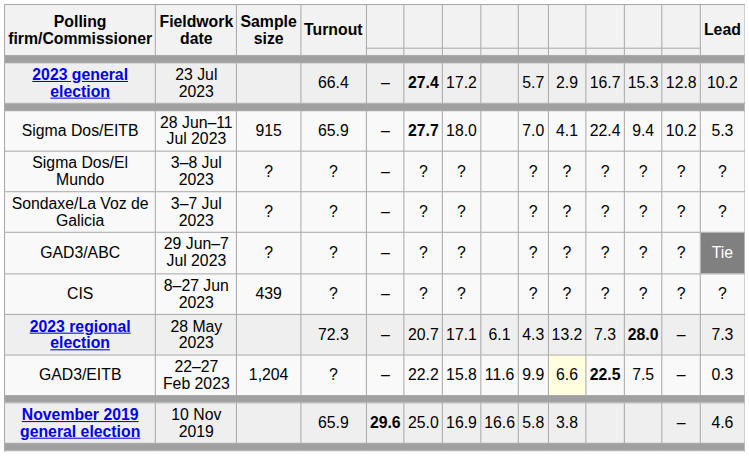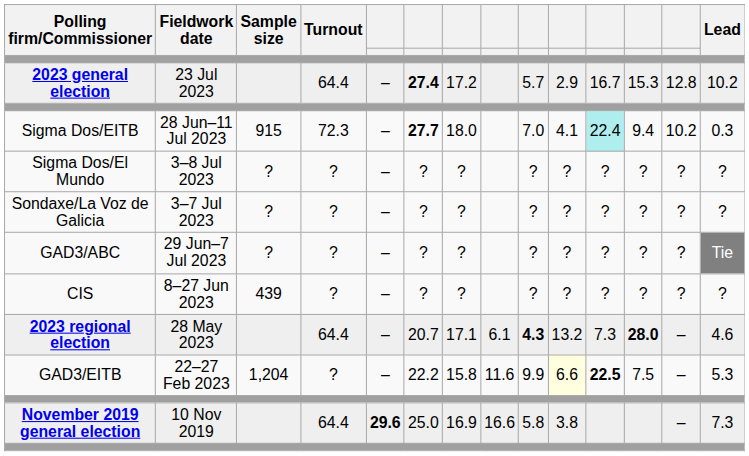(333, 83) 66.4 -> (333, 83) 64.4
(333, 131) 65.9 -> (333, 131) 72.3
(605, 131) no background -> (605, 131) paleturquoise background
(722, 131) 5.3 -> (722, 131) 0.3
(333, 334) 72.3 -> (333, 334) 64.4
(533, 334) normal -> (533, 334) bold
(722, 334) 7.3 -> (722, 334) 4.6
(722, 375) 0.3 -> (722, 375) 5.3
(333, 423) 65.9 -> (333, 423) 64.4
(722, 423) 4.6 -> (722, 423) 7.3
